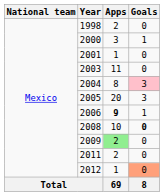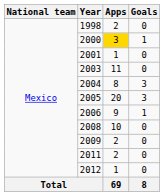(116, 40) no background -> (116, 40) gold background
(144, 84) pink background -> (144, 84) no background
(116, 112) bold -> (116, 112) normal
(144, 127) bold -> (144, 127) normal
(116, 141) lightgreen background -> (116, 141) no background
(144, 170) lightsalmon background -> (144, 170) no background
